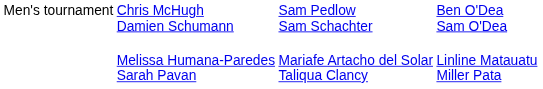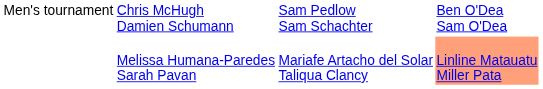(487, 68) no background -> (487, 68) lightsalmon background
